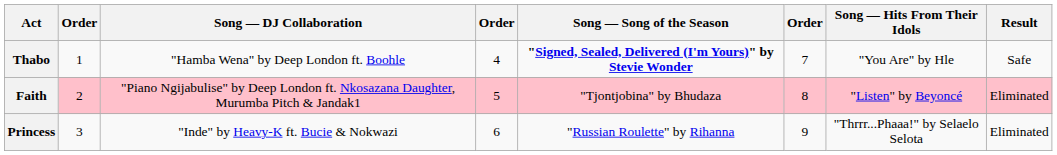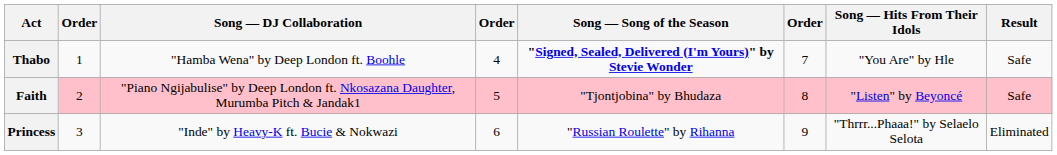(1019, 95) Eliminated -> (1019, 95) Safe
